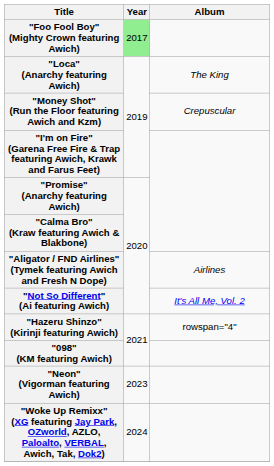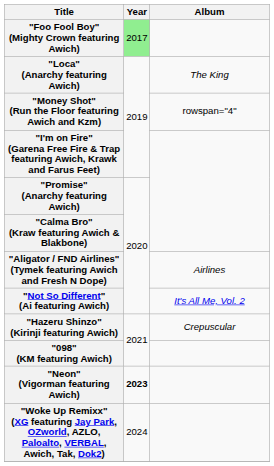(210, 111) Crepuscular -> (210, 111) rowspan="4"
(210, 327) rowspan="4" -> (210, 327) Crepuscular
(137, 384) normal -> (137, 384) bold
